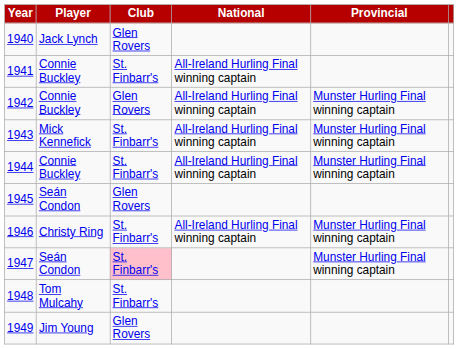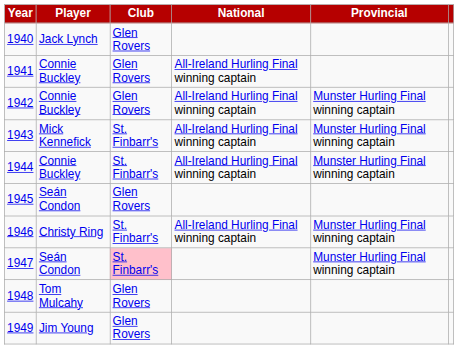(135, 71) St. Finbarr's -> (131, 71) Glen Rovers
(135, 296) St. Finbarr's -> (131, 296) Glen Rovers
